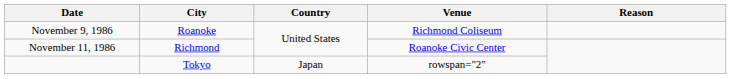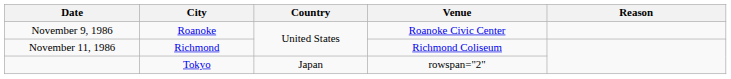(457, 30) Richmond Coliseum -> (457, 30) Roanoke Civic Center
(457, 47) Roanoke Civic Center -> (457, 47) Richmond Coliseum
